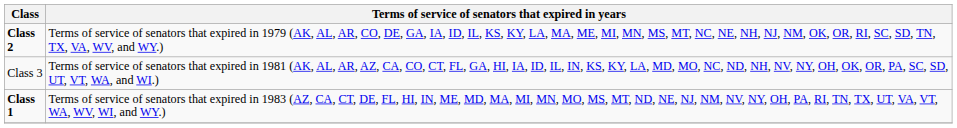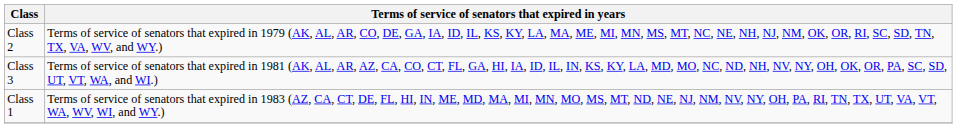(21, 40) bold -> (20, 40) normal
(21, 106) bold -> (20, 106) normal
